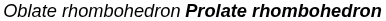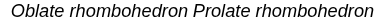(283, 11) bold -> (283, 11) normal
